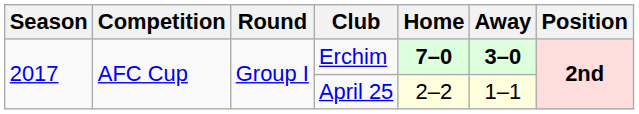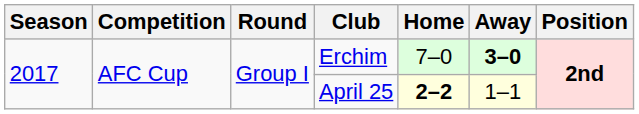(434, 56) bold -> (434, 56) normal
(434, 91) normal -> (434, 91) bold
